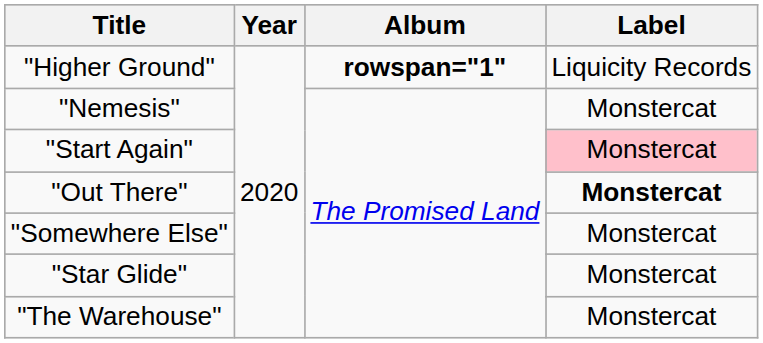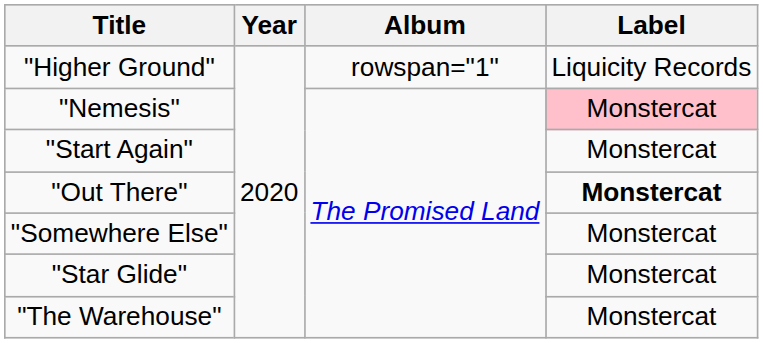(425, 66) bold -> (425, 66) normal
(651, 108) no background -> (651, 108) pink background
(651, 150) pink background -> (651, 150) no background
